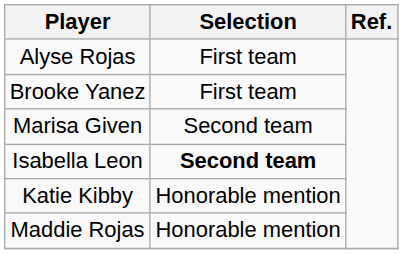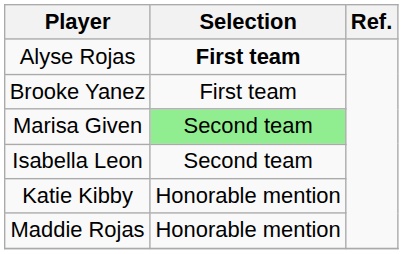(248, 56) normal -> (248, 56) bold
(248, 126) no background -> (248, 126) lightgreen background
(248, 160) bold -> (248, 160) normal
